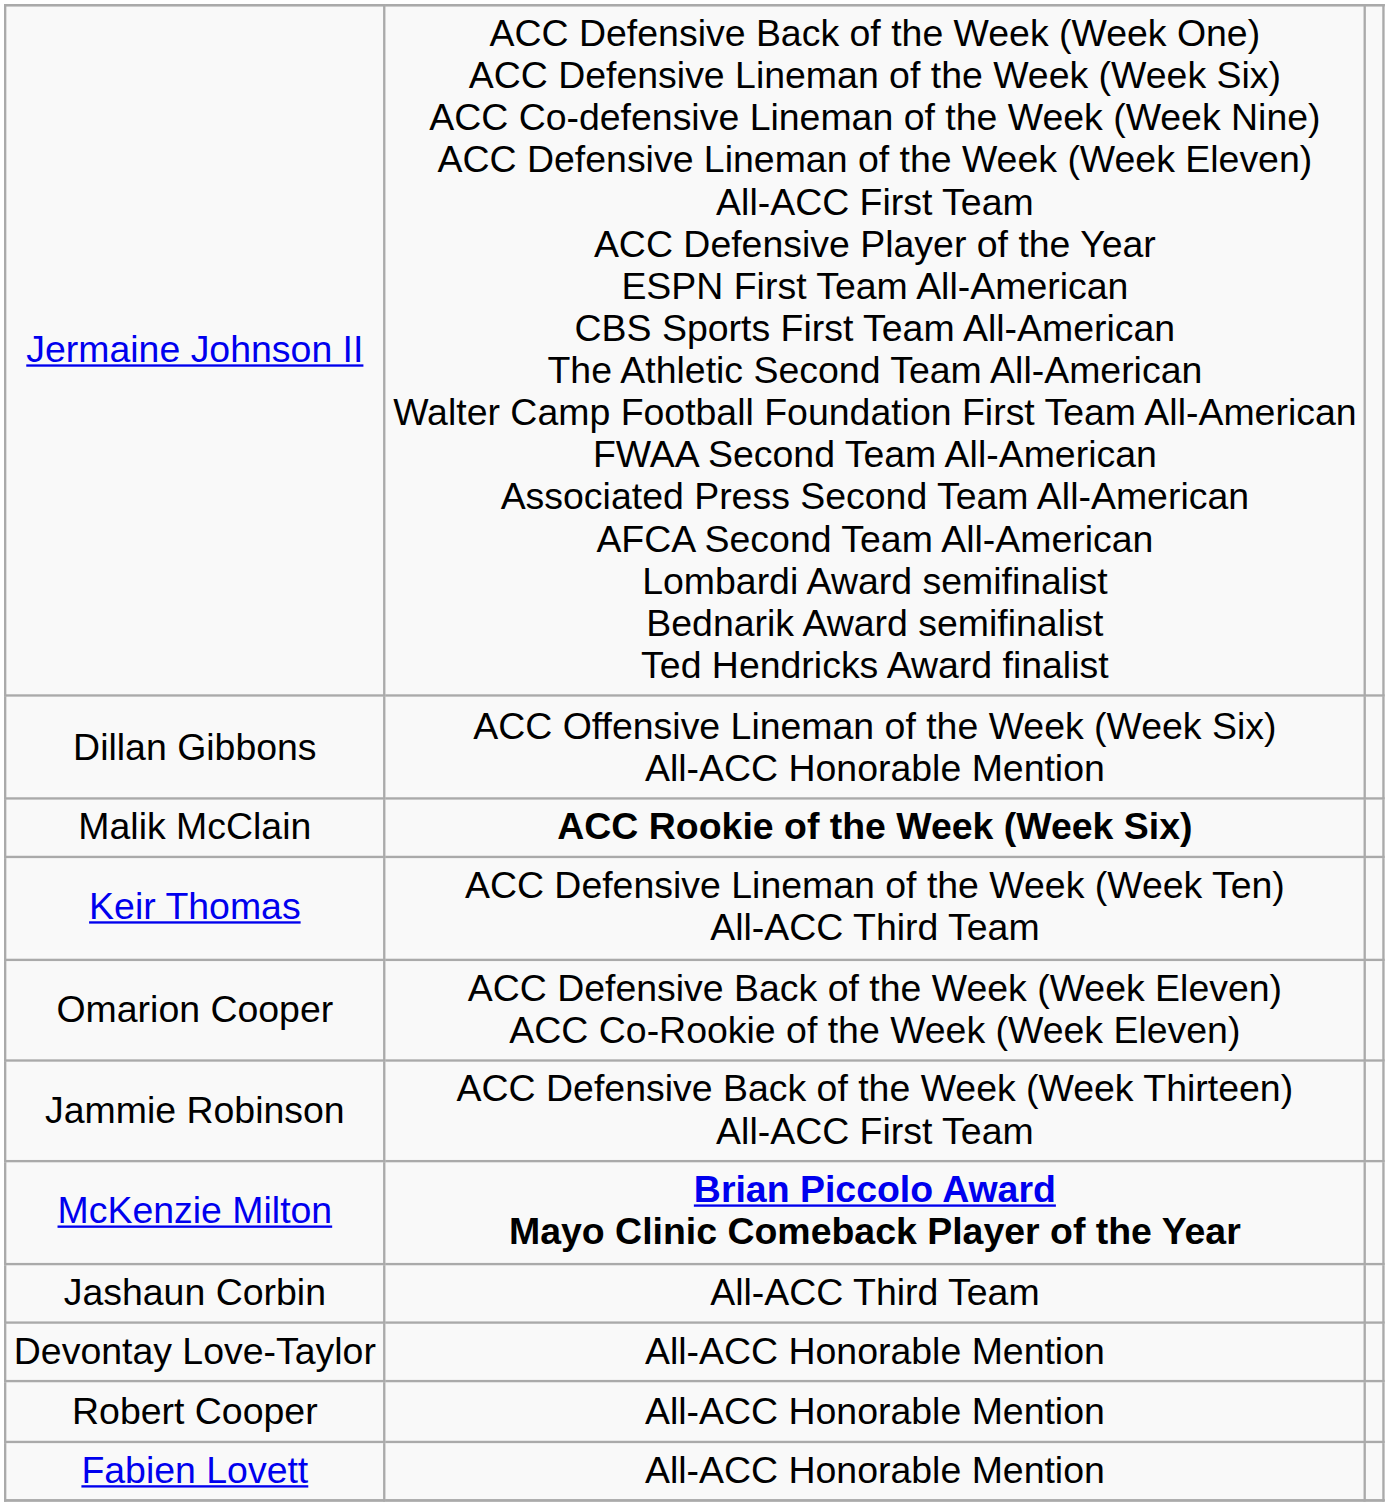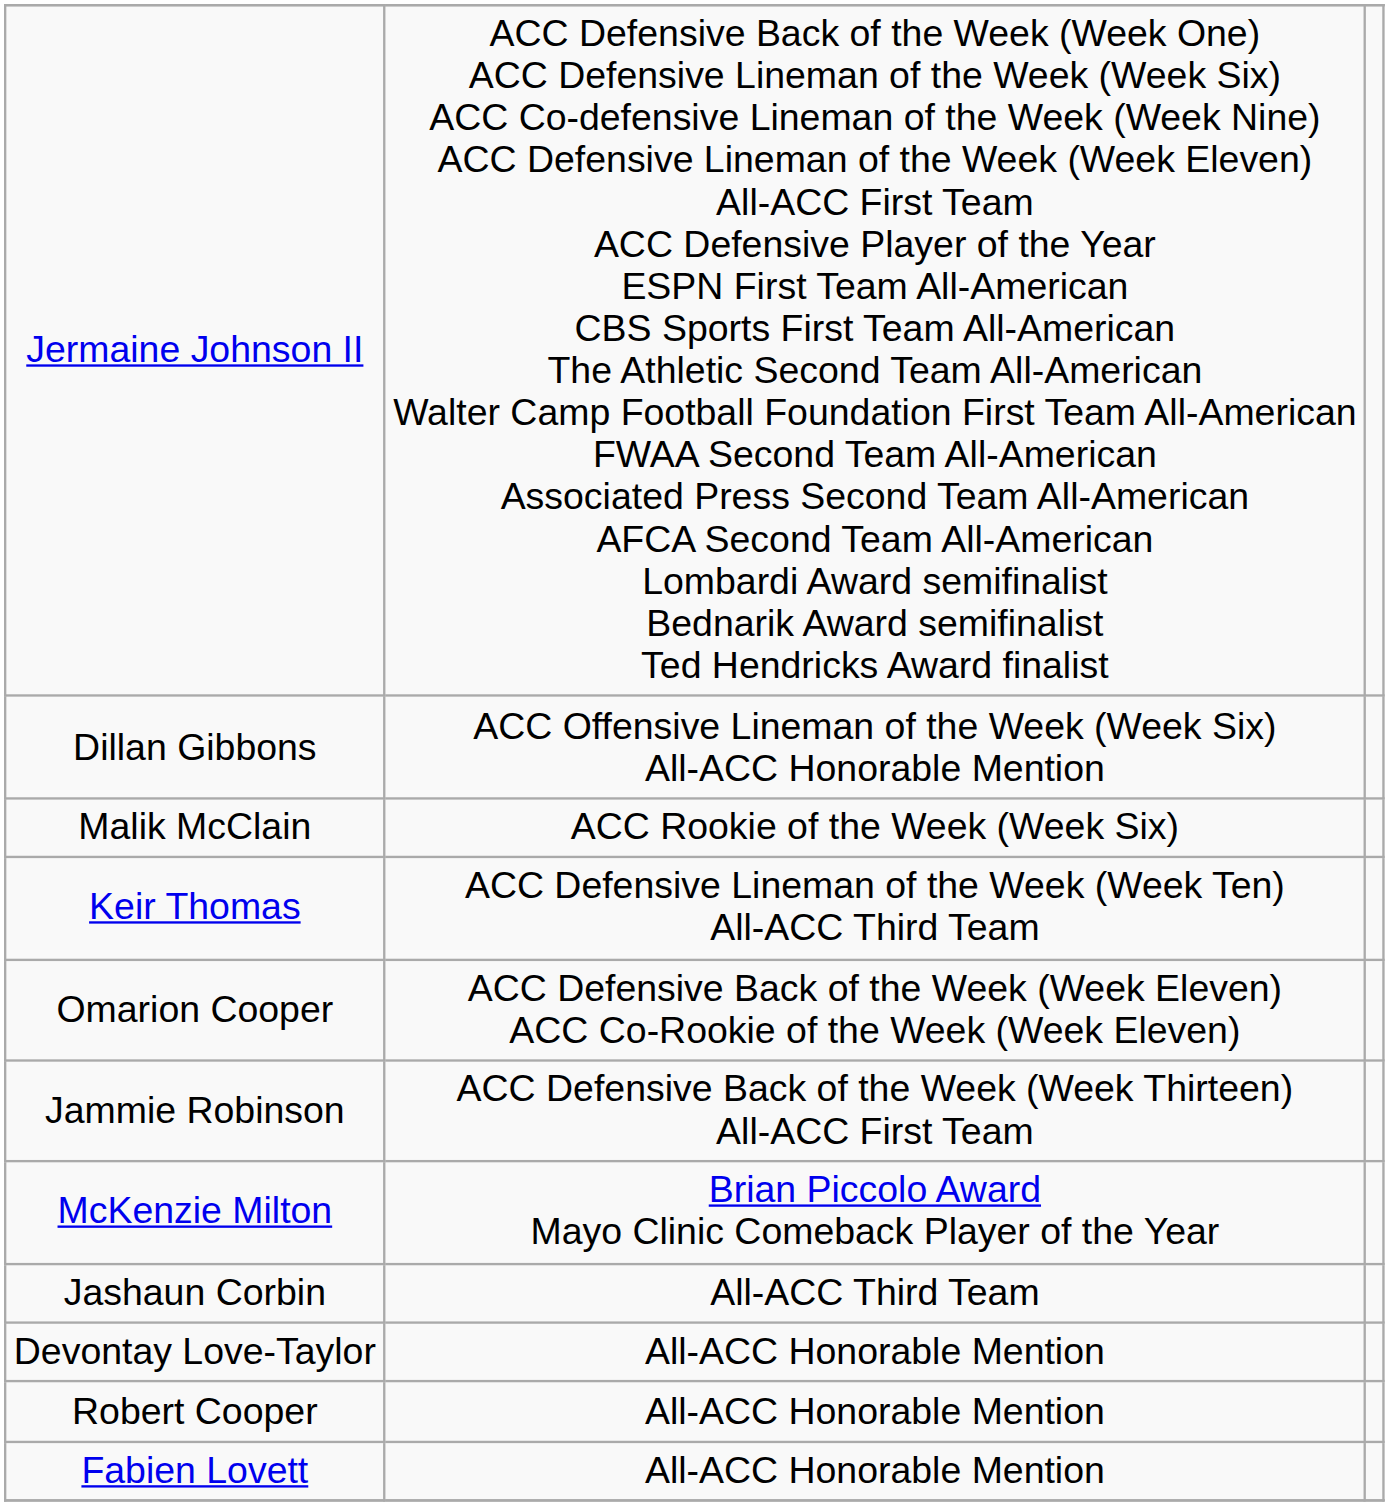(875, 826) bold -> (875, 826) normal
(875, 1211) bold -> (875, 1211) normal
